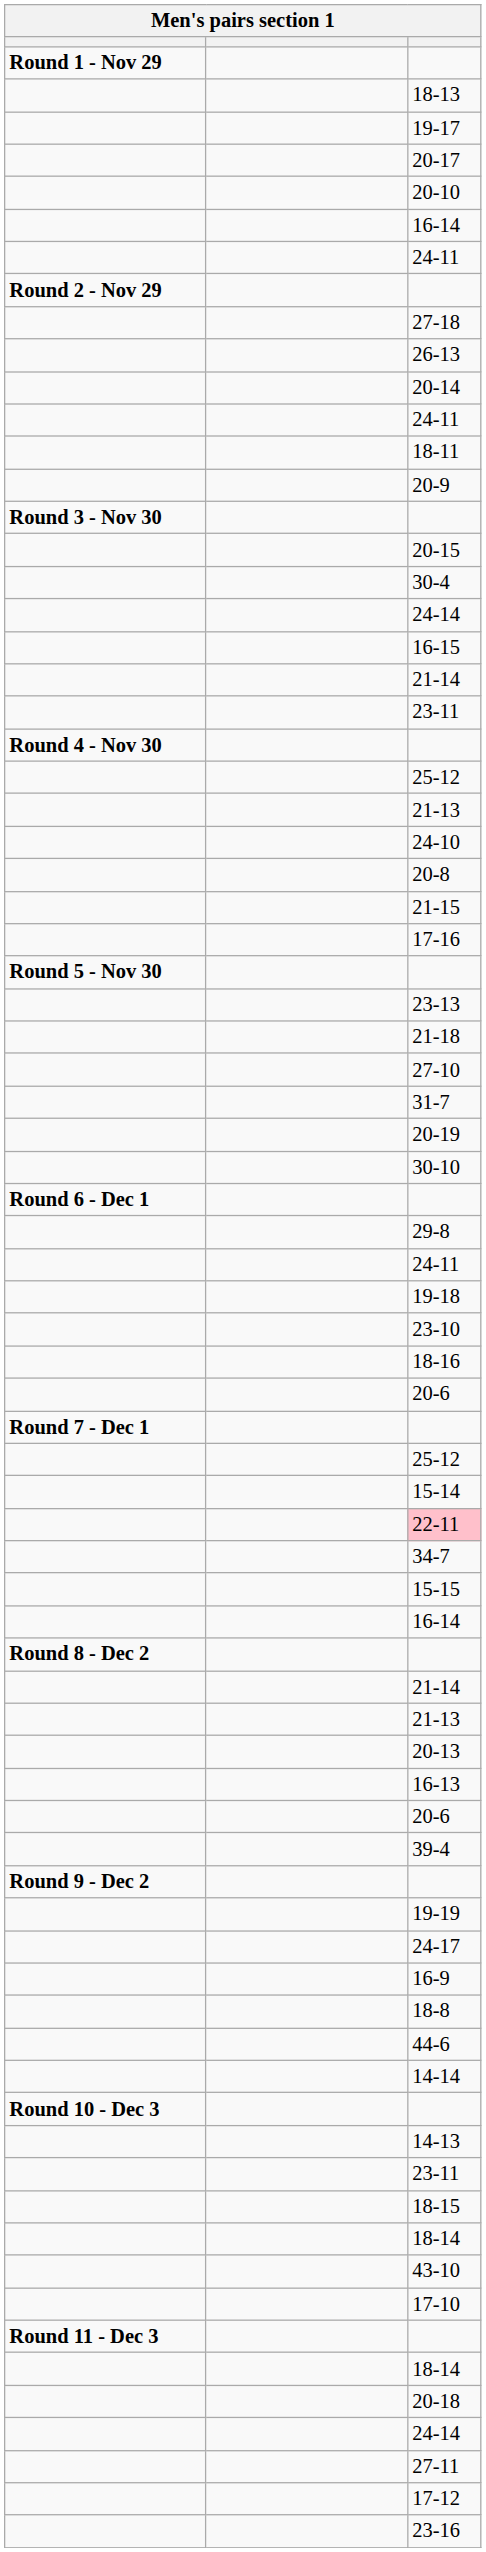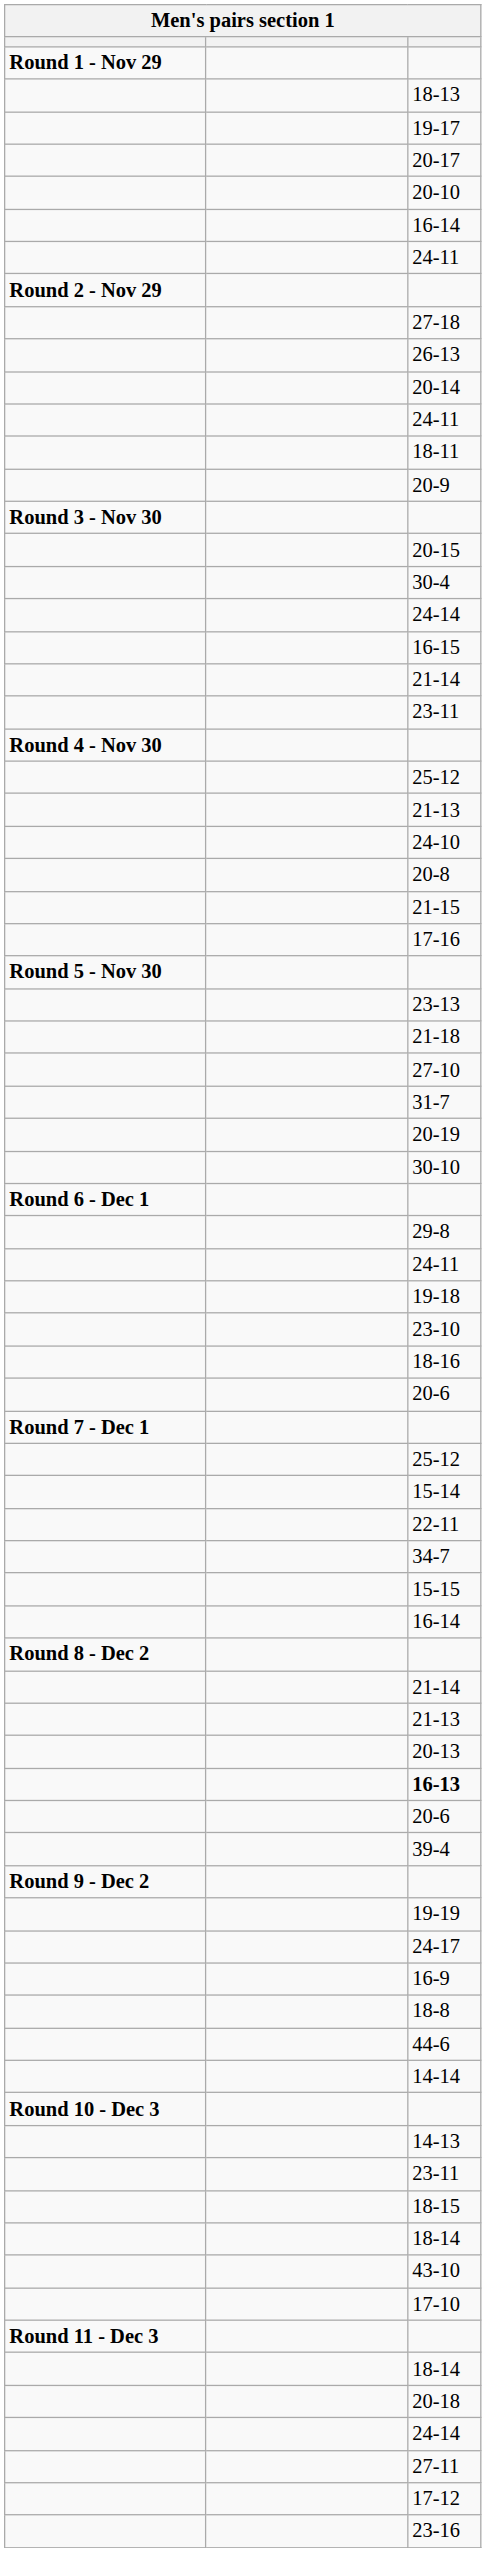(436, 1524) pink background -> (436, 1524) no background
(436, 1784) normal -> (436, 1784) bold
